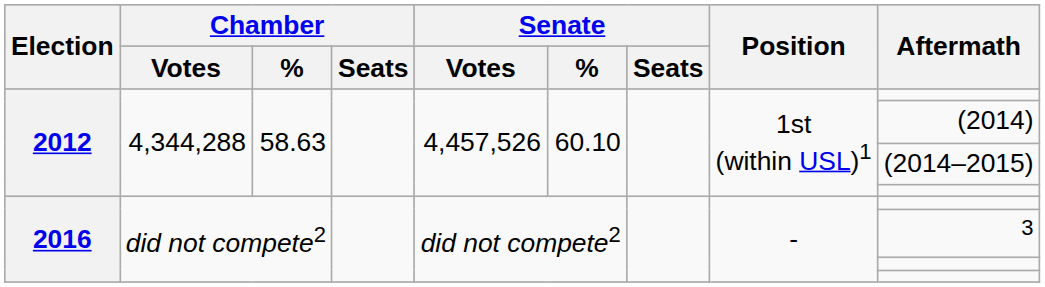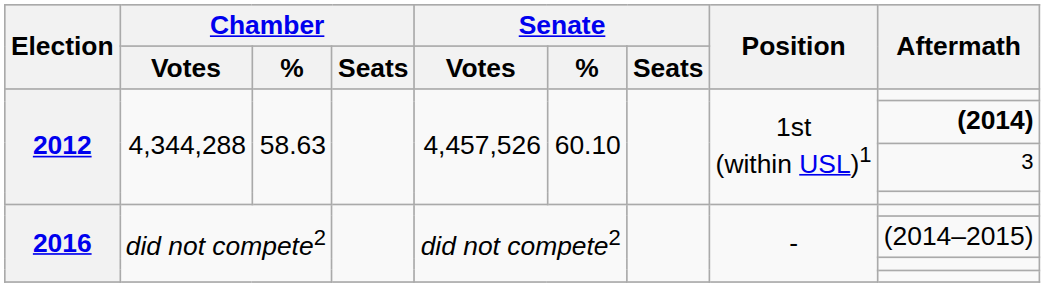(995, 121) normal -> (995, 121) bold
(959, 163) (2014–2015) -> (1027, 161) 3
(1027, 227) 3 -> (959, 236) (2014–2015)
